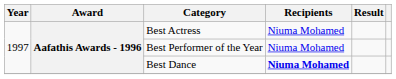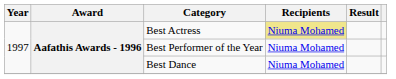(306, 30) no background -> (306, 30) khaki background
(308, 64) bold -> (306, 64) normal
